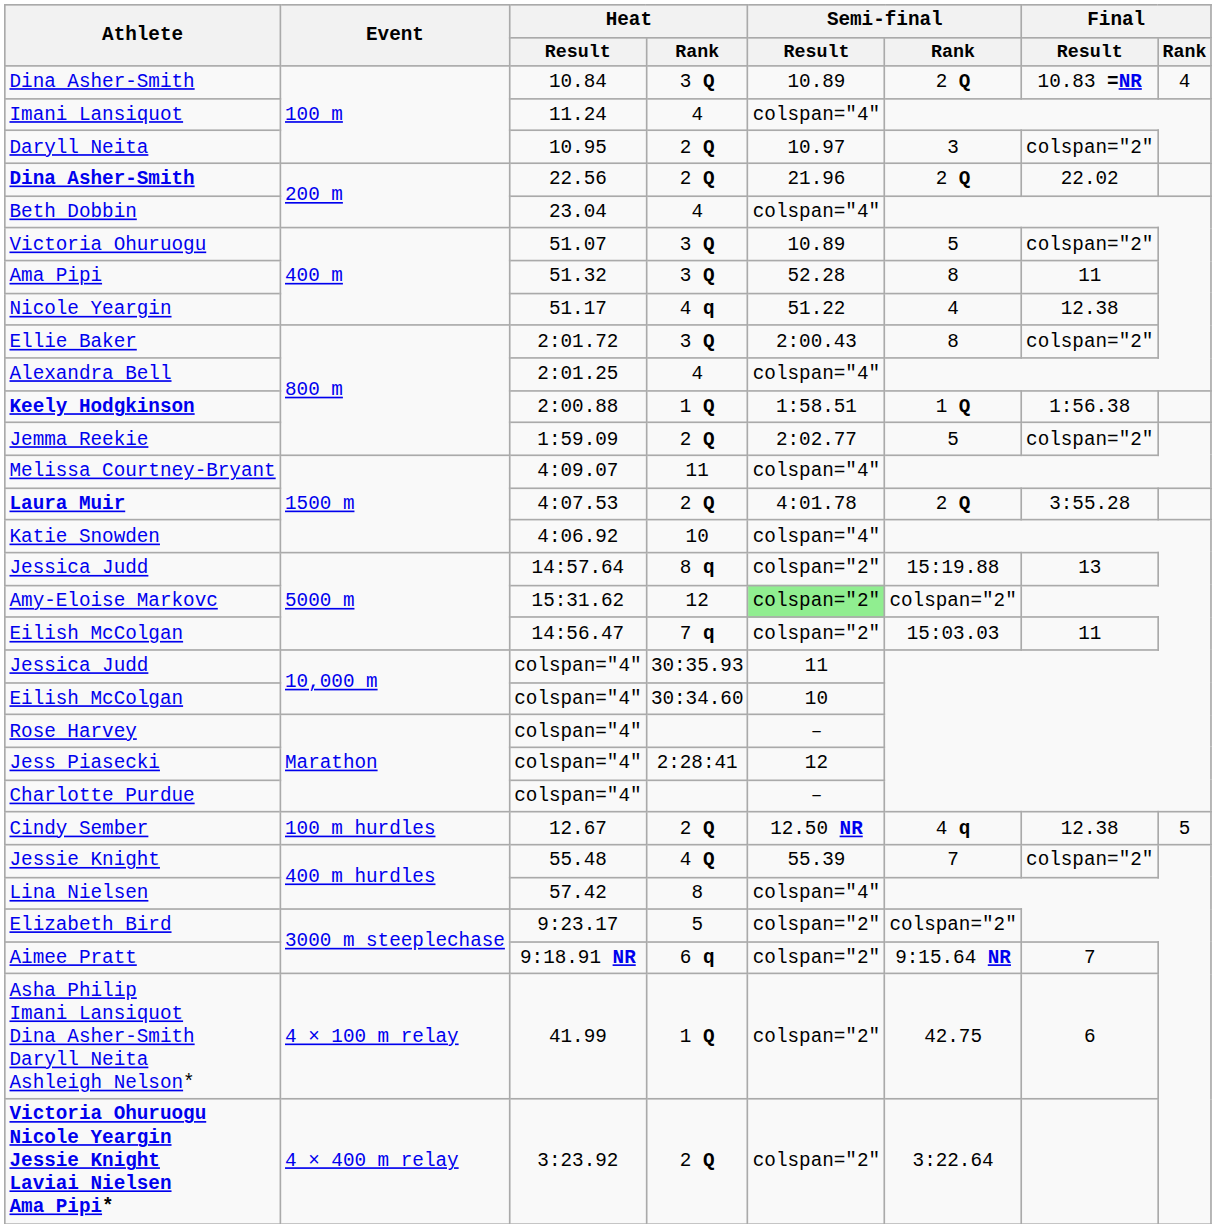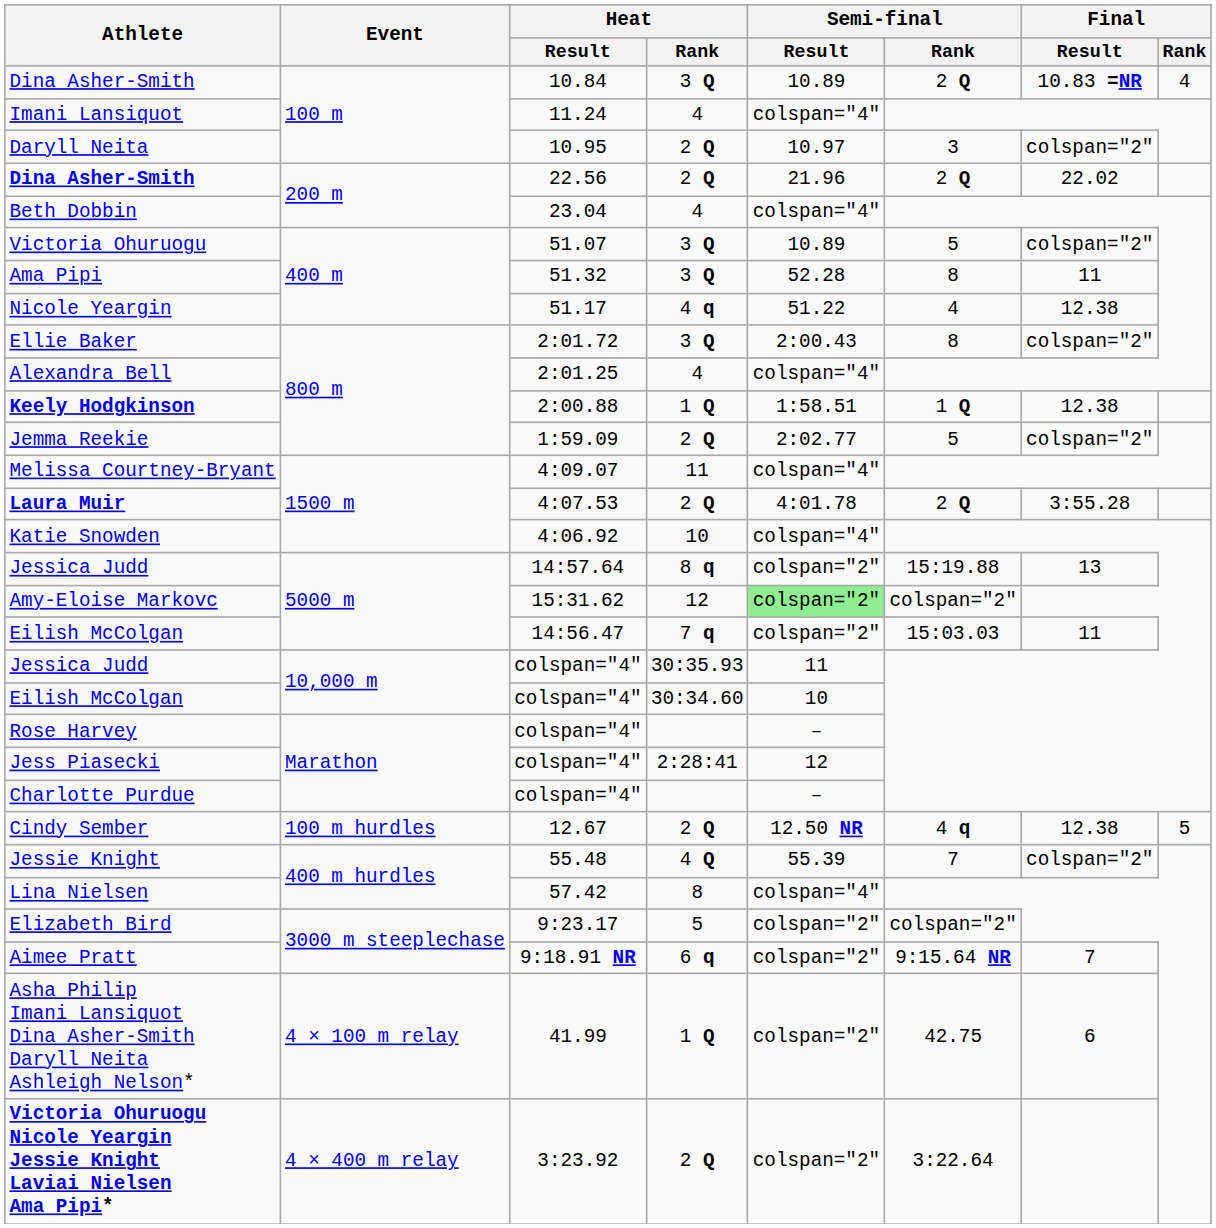(1090, 406) 1:56.38 -> (1090, 406) 12.38
